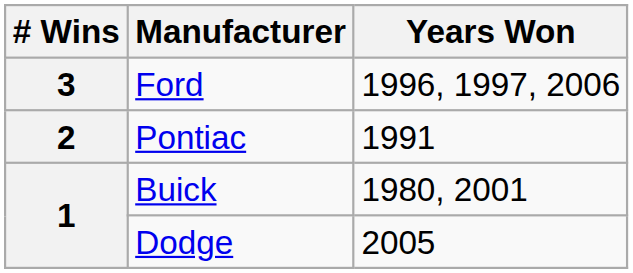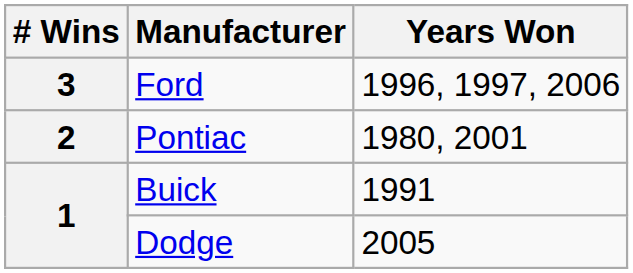(398, 137) 1991 -> (445, 137) 1980, 2001
(445, 190) 1980, 2001 -> (398, 190) 1991
